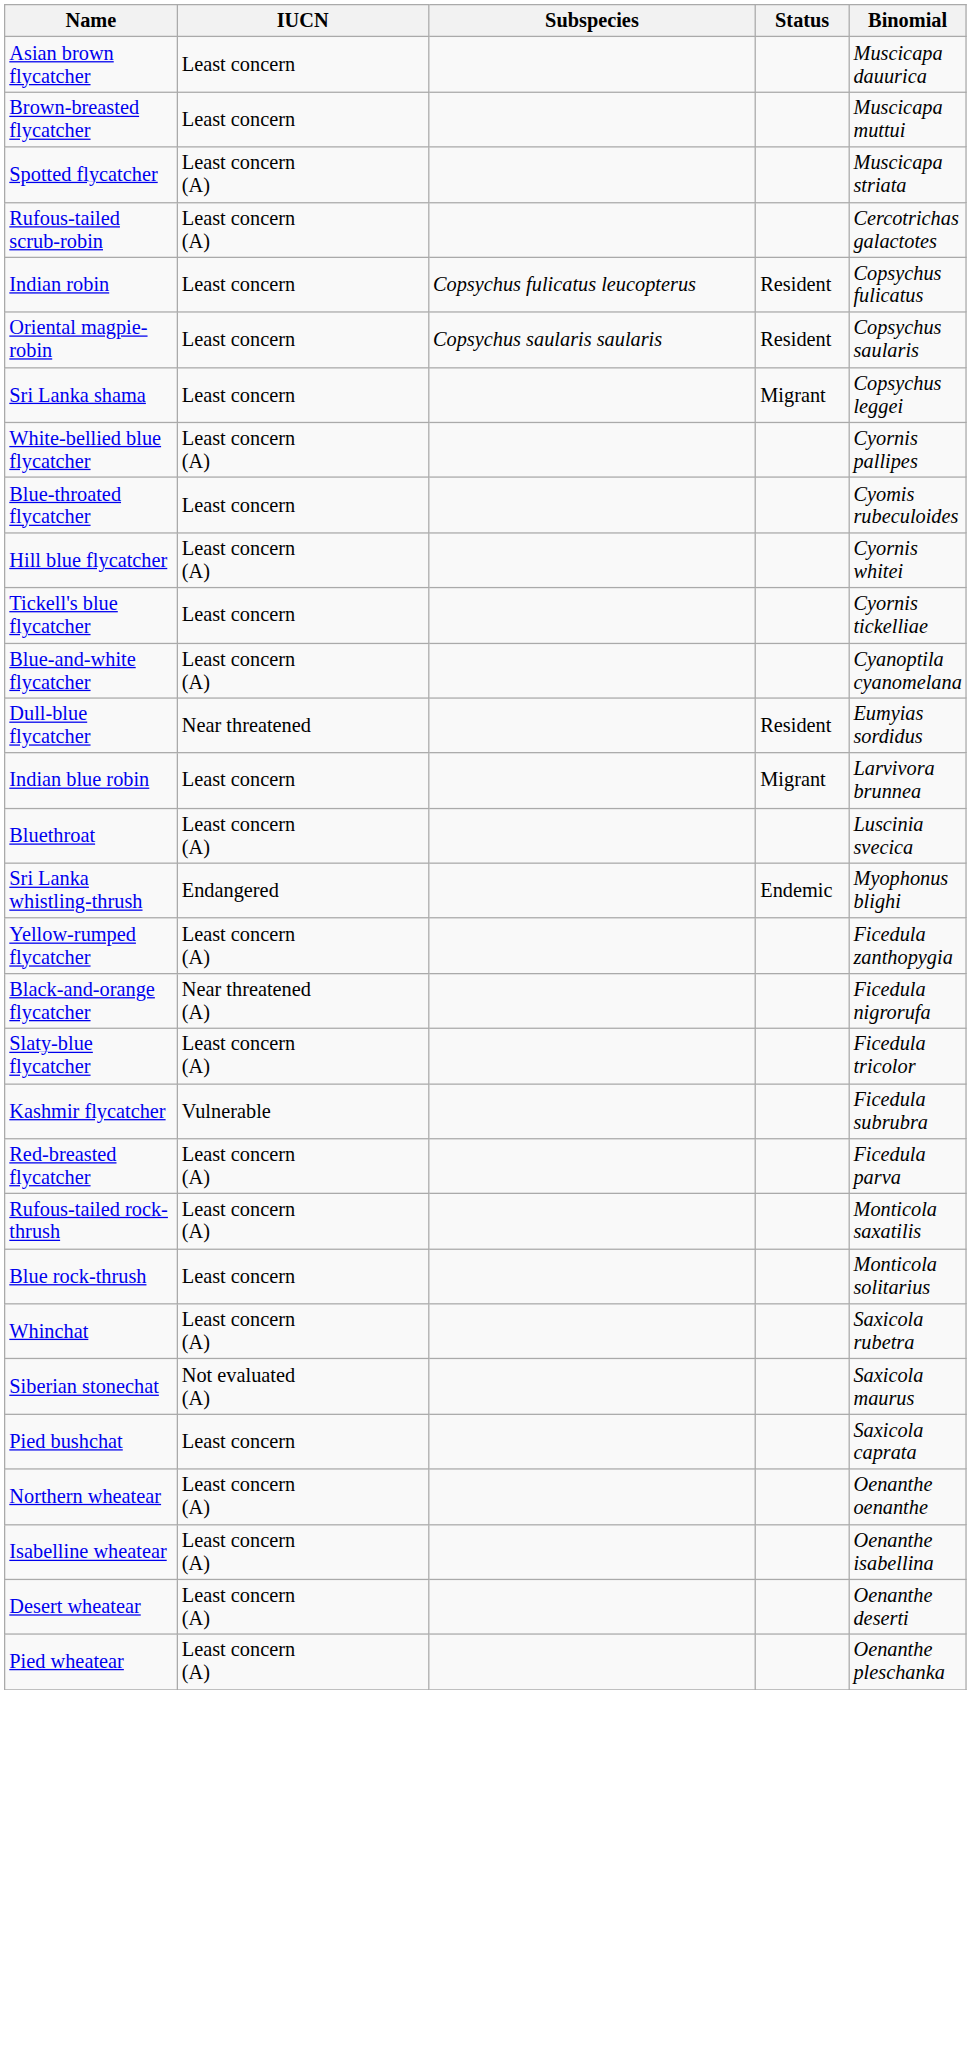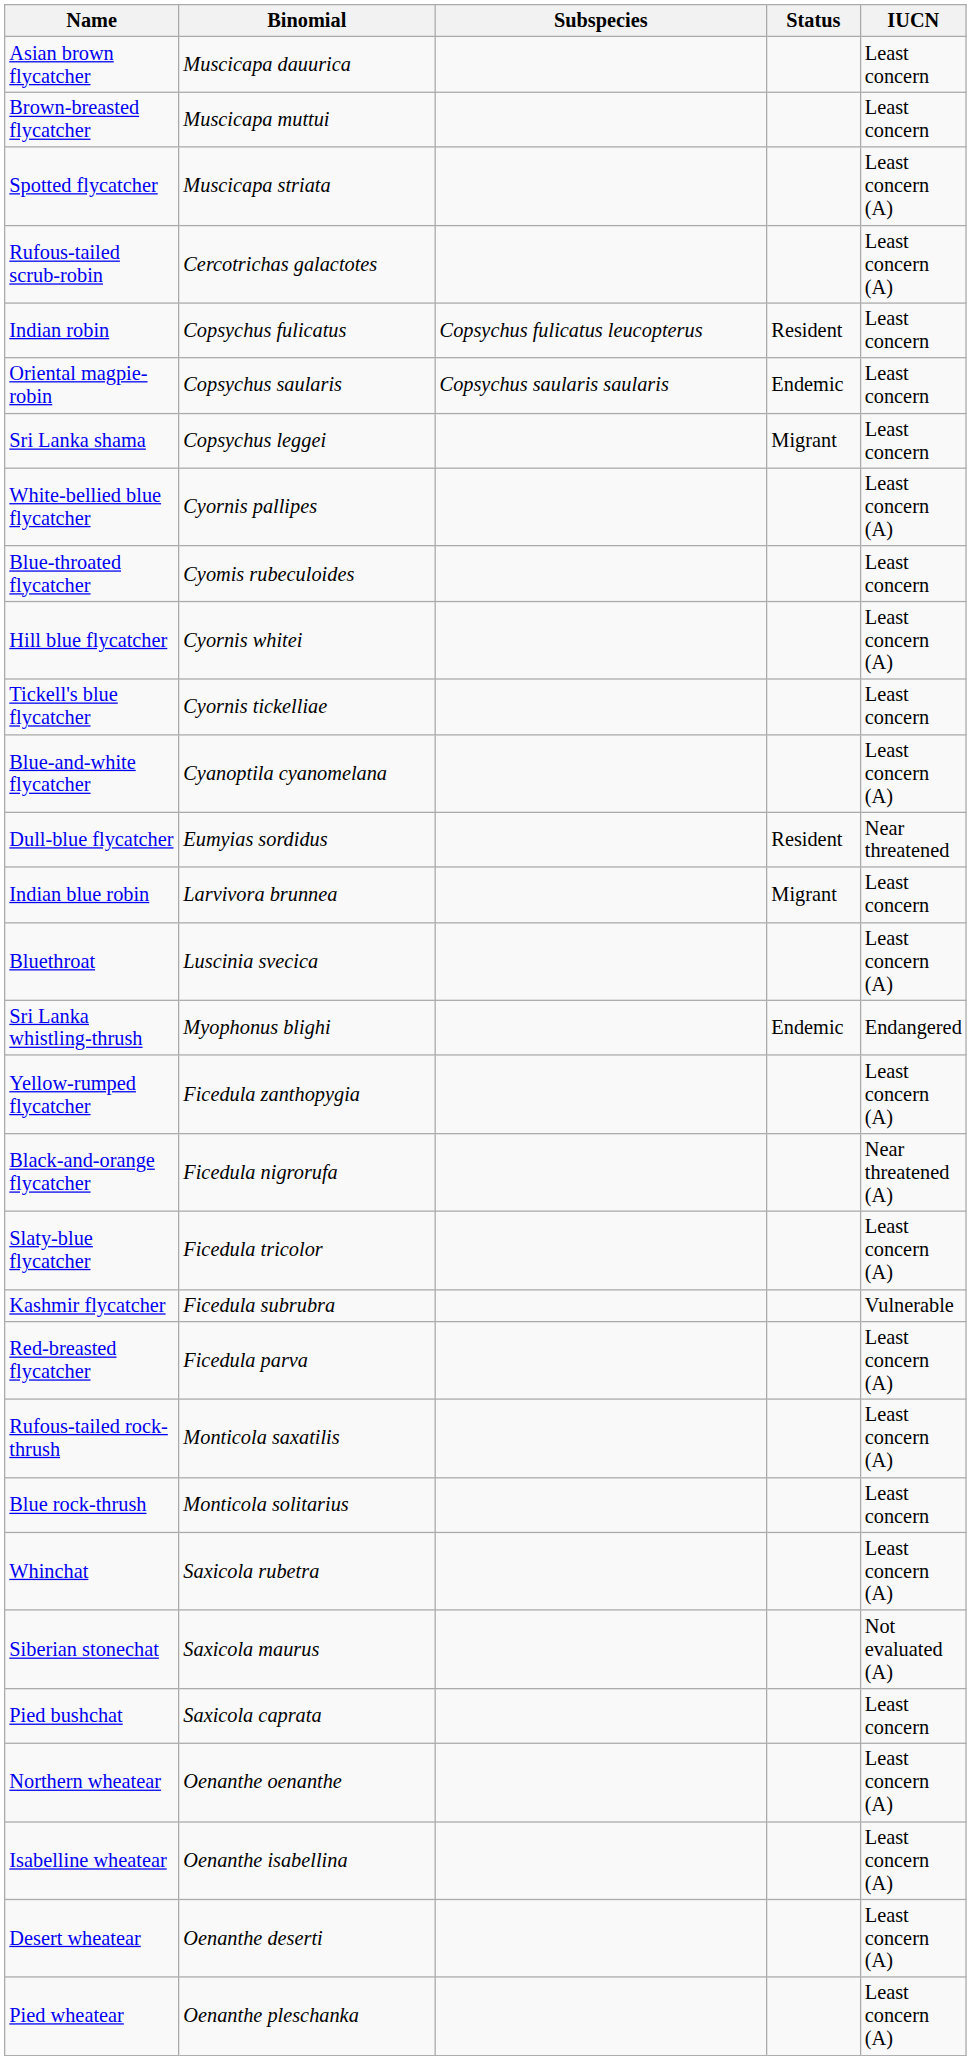columns swapped: (908, 20) <-> (303, 20)
(796, 339) Resident -> (807, 385) Endemic
